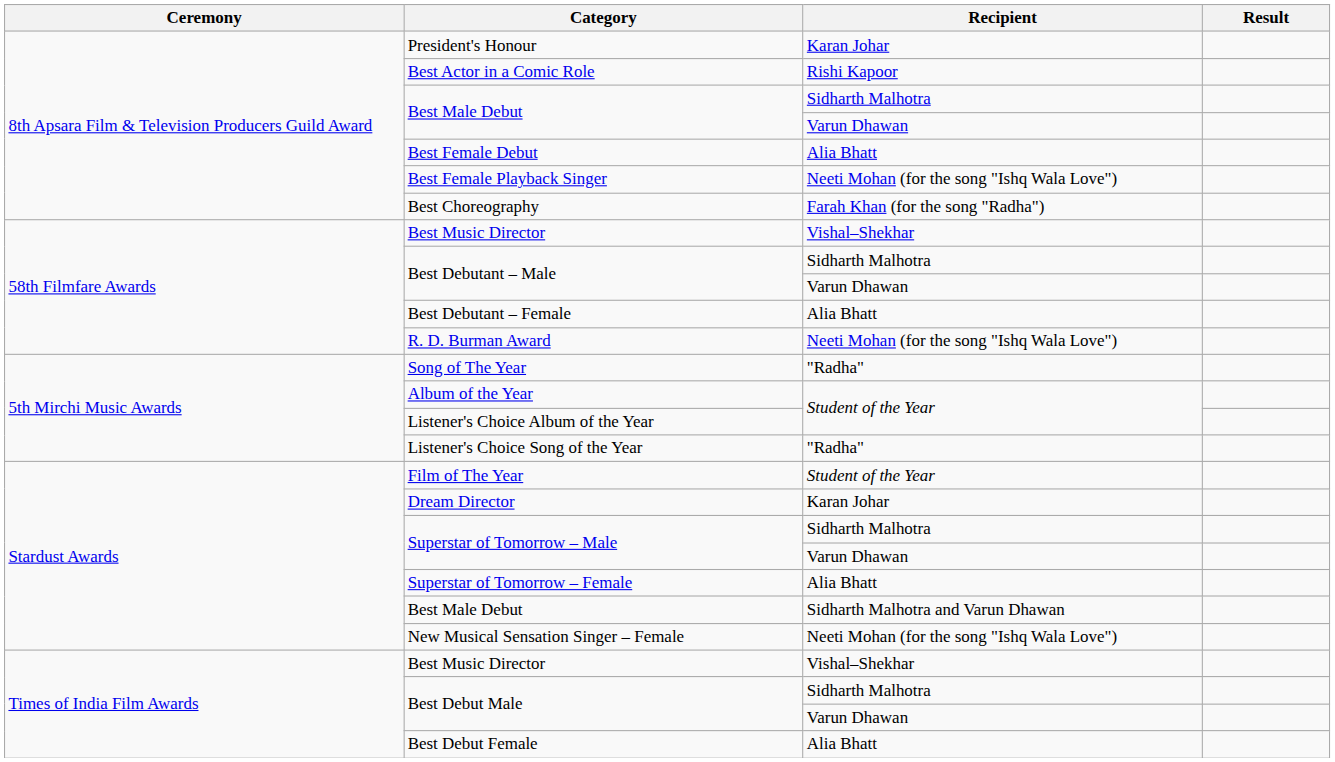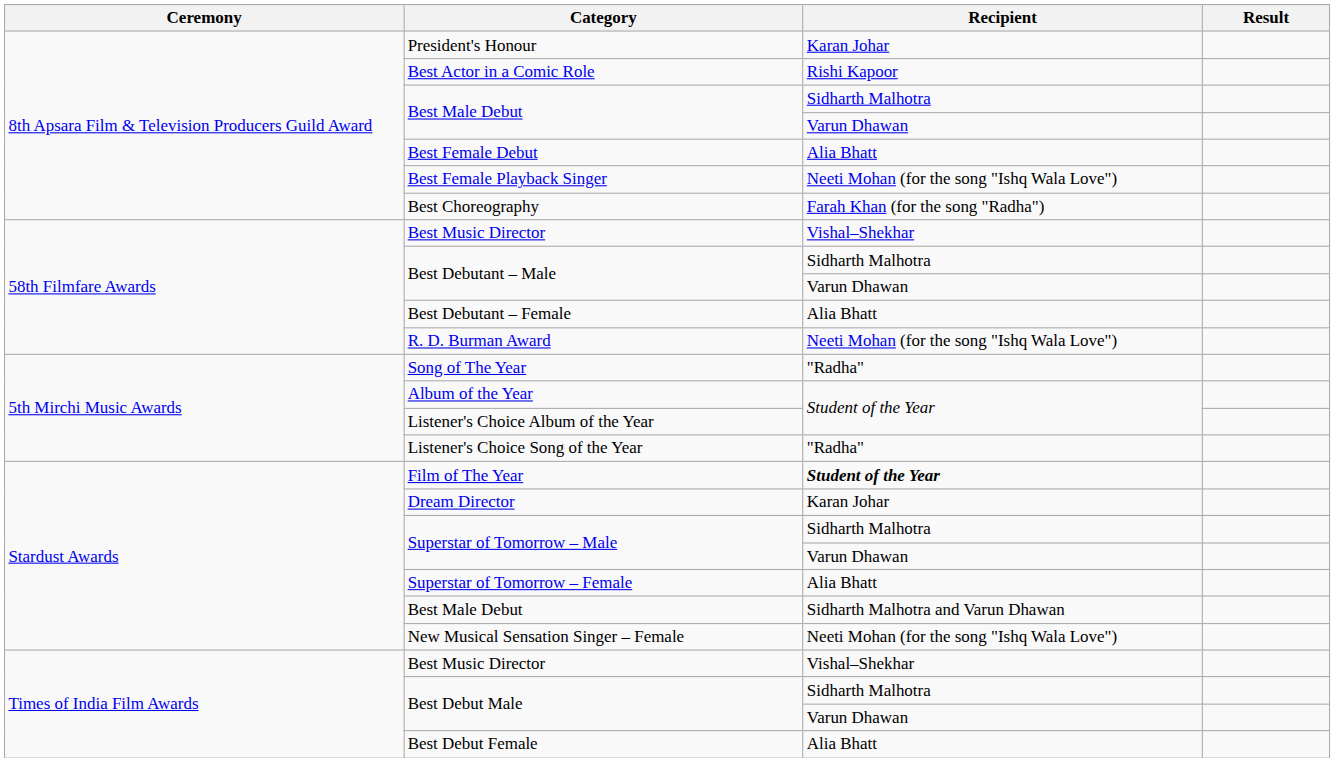(871, 475) normal -> (873, 475) bold
